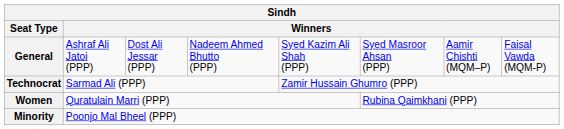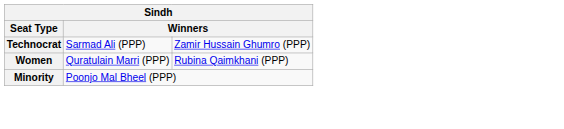- row: (34, 56)
